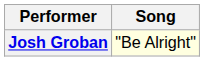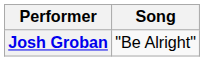(156, 42) lightyellow background -> (156, 42) no background
